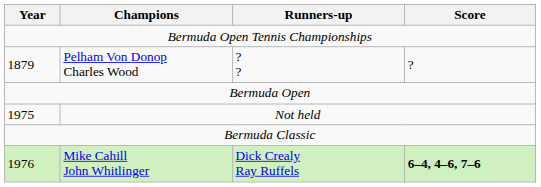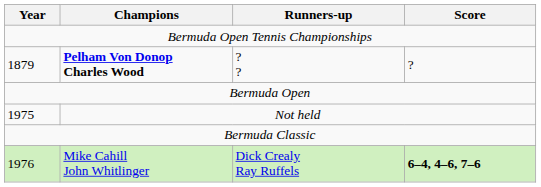(115, 64) normal -> (118, 64) bold
